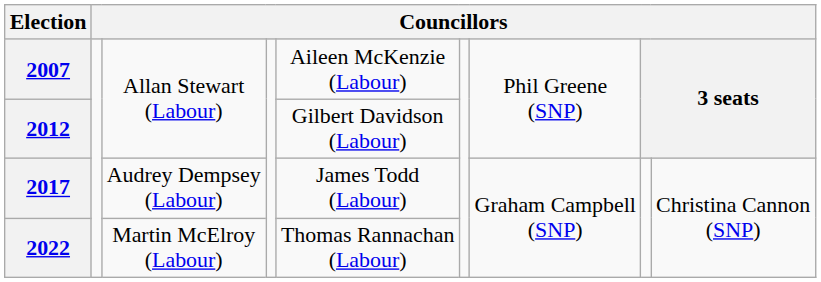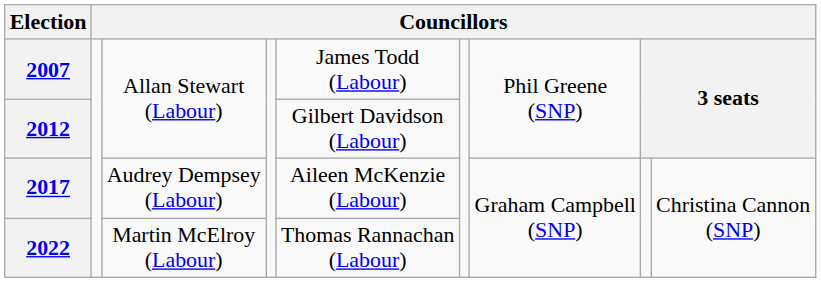(368, 68) Aileen McKenzie (Labour) -> (368, 68) James Todd (Labour)
(368, 187) James Todd (Labour) -> (368, 187) Aileen McKenzie (Labour)
